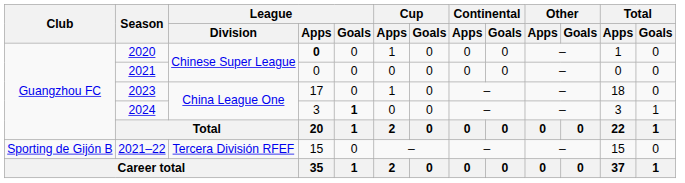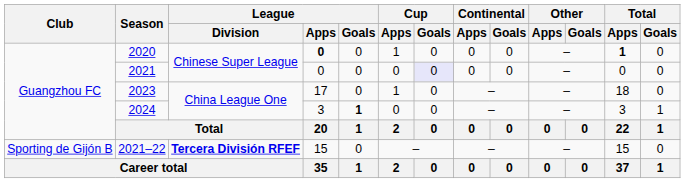(618, 52) normal -> (622, 52) bold
(430, 71) no background -> (434, 71) lavender background
(233, 149) normal -> (236, 149) bold
